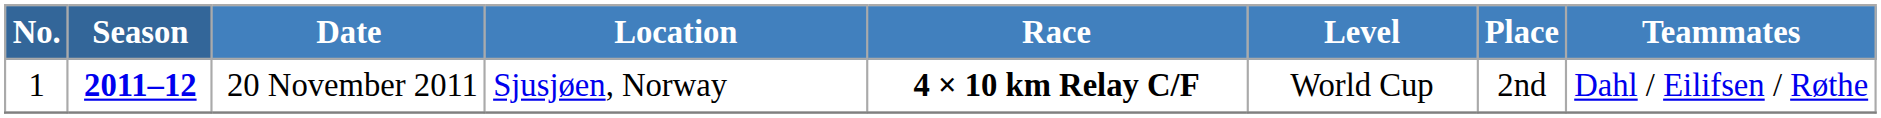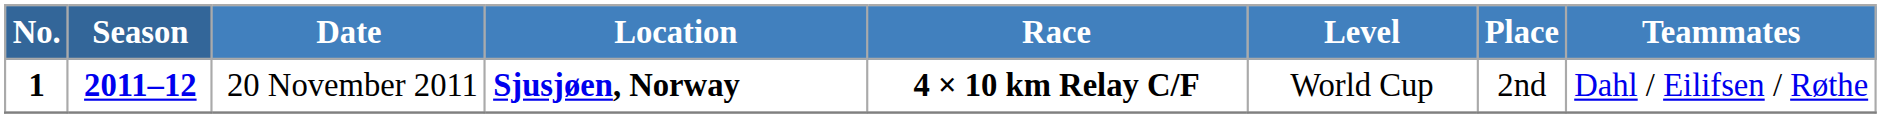(37, 85) normal -> (37, 85) bold
(610, 85) normal -> (616, 85) bold
